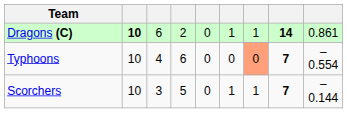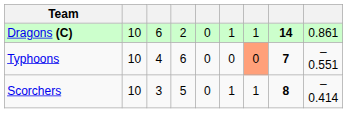(135, 33) bold -> (135, 33) normal
(323, 58) –0.554 -> (323, 58) –0.551
(286, 91) 7 -> (286, 91) 8
(323, 91) –0.144 -> (323, 91) –0.414
